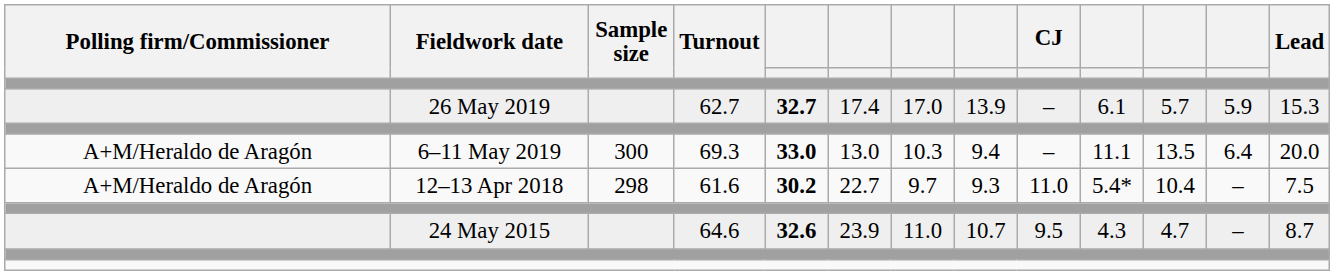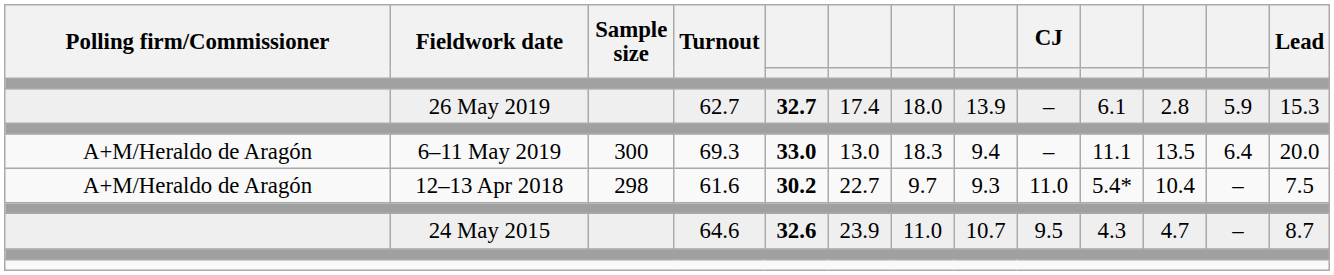(923, 106) 17.0 -> (923, 106) 18.0
(1175, 106) 5.7 -> (1175, 106) 2.8
(923, 151) 10.3 -> (923, 151) 18.3
